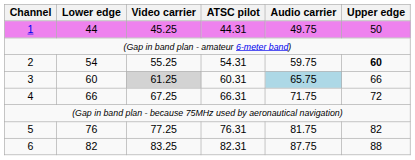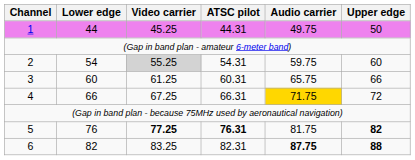(164, 63) no background -> (164, 63) lightgrey background
(376, 63) bold -> (376, 63) normal
(164, 79) lightgrey background -> (164, 79) no background
(303, 79) lightblue background -> (303, 79) no background
(303, 96) no background -> (303, 96) gold background
(164, 130) normal -> (164, 130) bold
(233, 130) normal -> (233, 130) bold
(376, 130) normal -> (376, 130) bold
(303, 146) normal -> (303, 146) bold
(376, 146) normal -> (376, 146) bold
